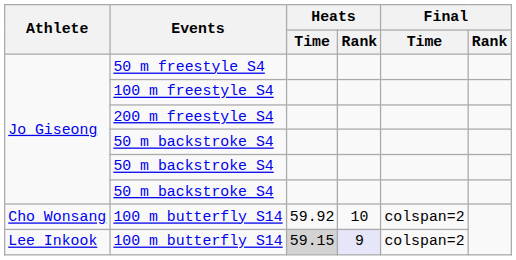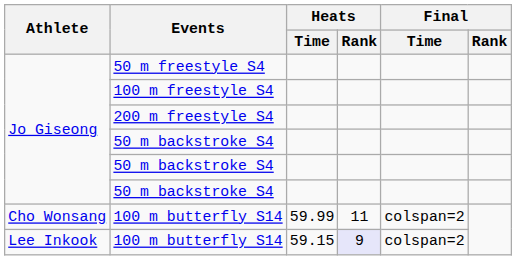(312, 217) 59.92 -> (312, 217) 59.99
(359, 217) 10 -> (359, 217) 11
(312, 241) lightgrey background -> (312, 241) no background
